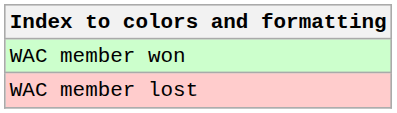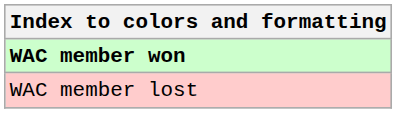(98, 56) normal -> (98, 56) bold
